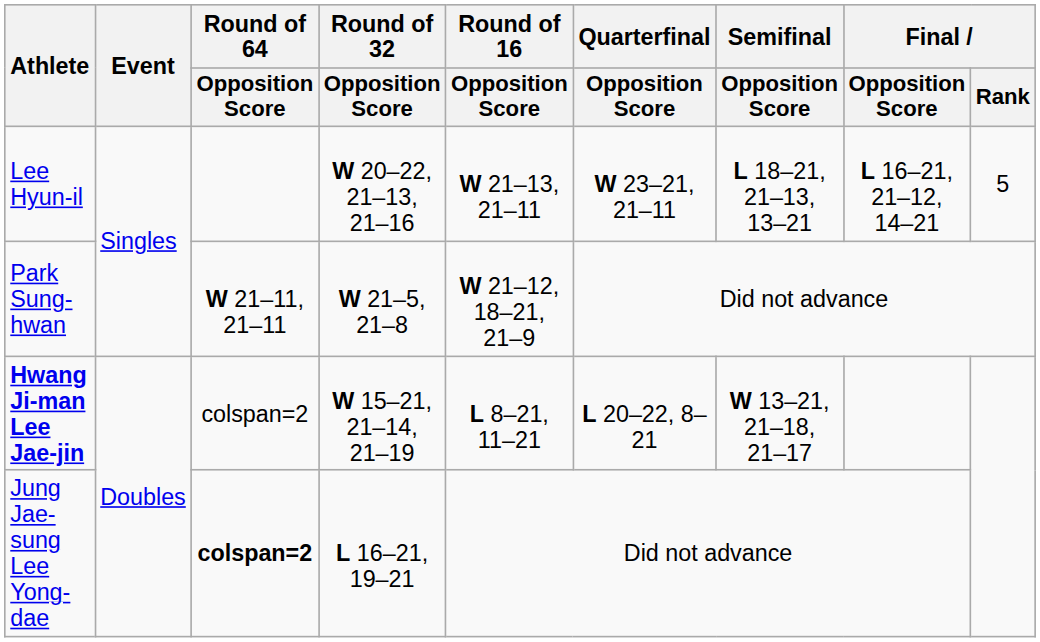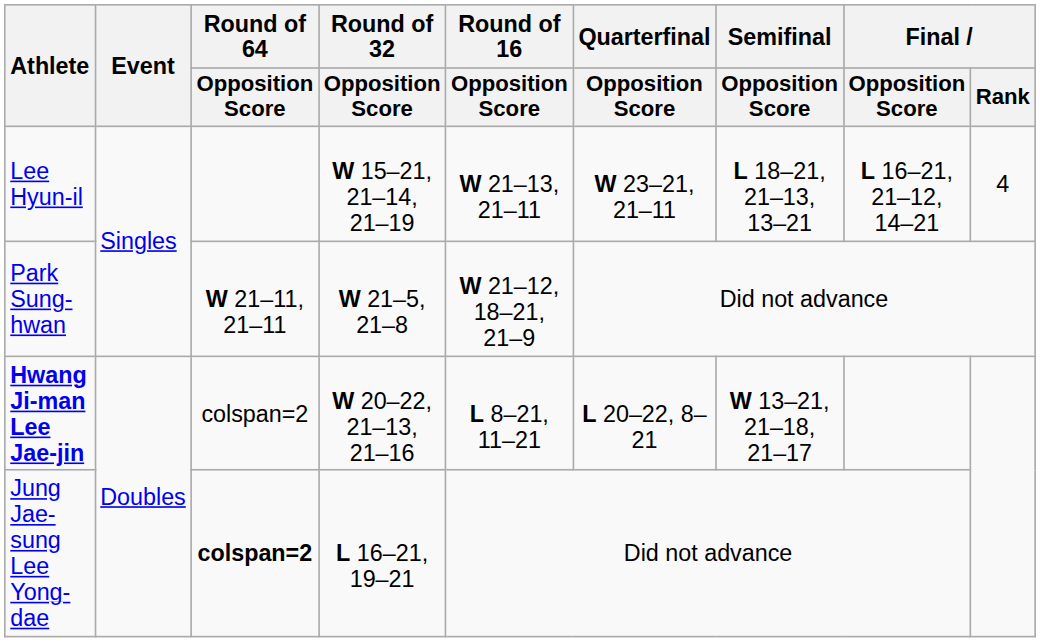(382, 197) W 20–22, 21–13, 21–16 -> (382, 197) W 15–21, 21–14, 21–19
(1003, 184) 5 -> (1003, 184) 4
(382, 427) W 15–21, 21–14, 21–19 -> (382, 427) W 20–22, 21–13, 21–16
